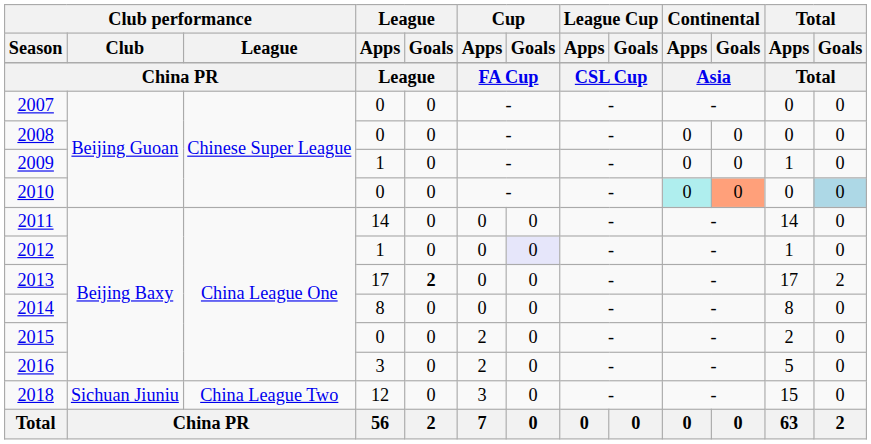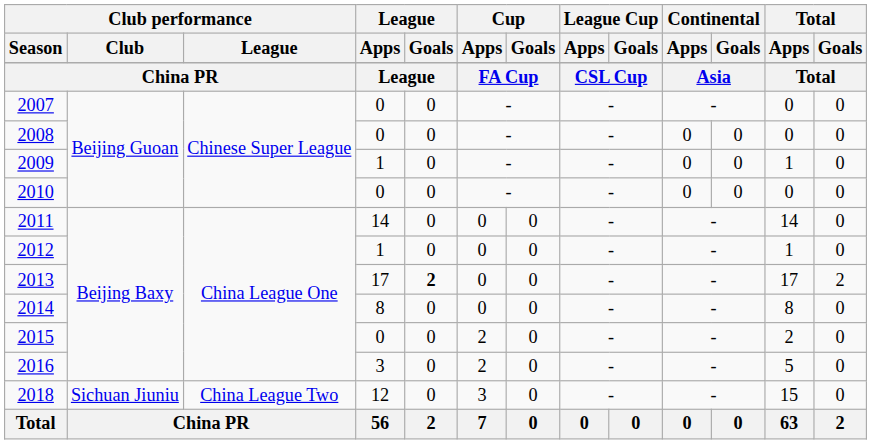(687, 192) paleturquoise background -> (687, 192) no background
(738, 192) lightsalmon background -> (738, 192) no background
(840, 192) lightblue background -> (840, 192) no background
(533, 250) lavender background -> (533, 250) no background
